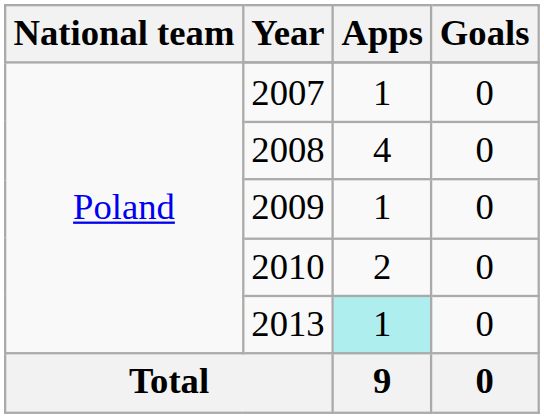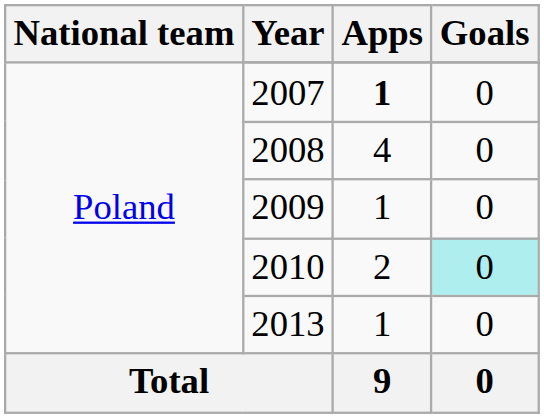(382, 91) normal -> (382, 91) bold
(485, 265) no background -> (485, 265) paleturquoise background
(382, 324) paleturquoise background -> (382, 324) no background
